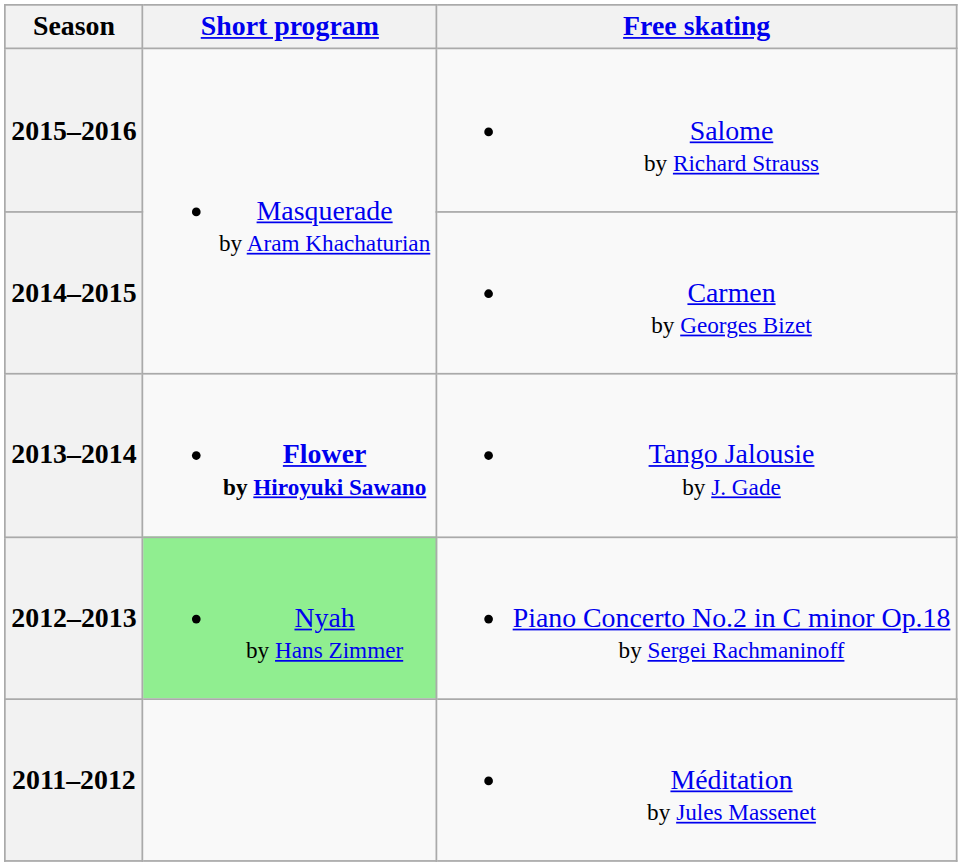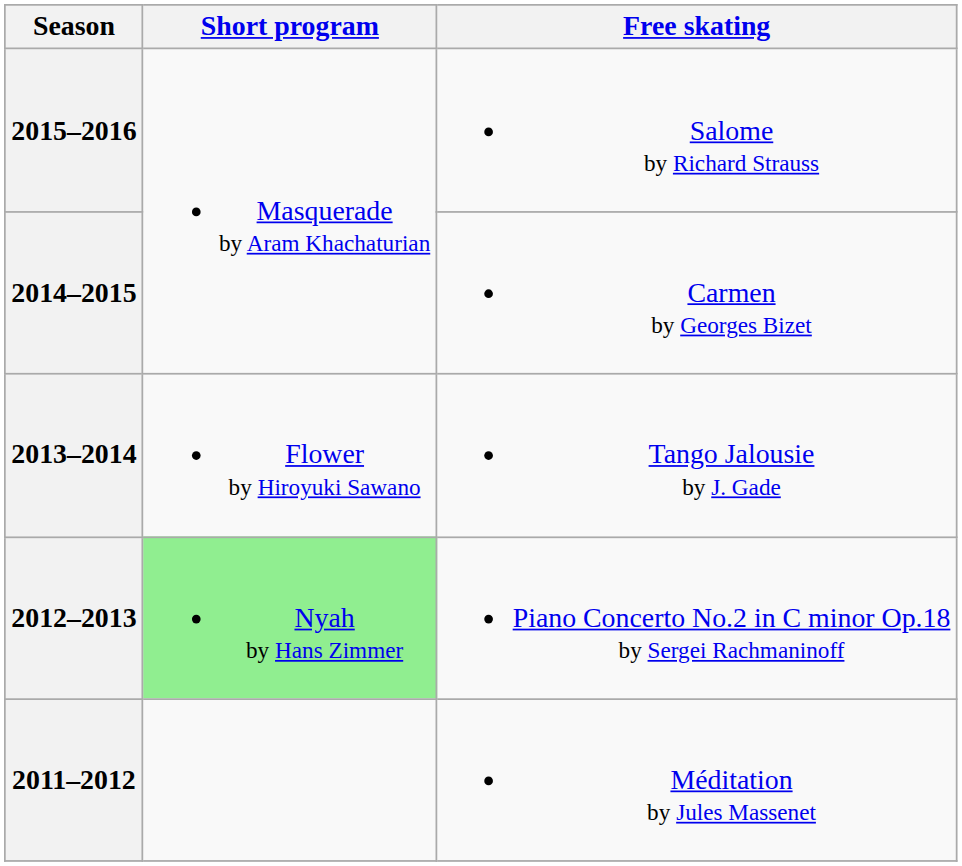(290, 471) bold -> (290, 471) normal
